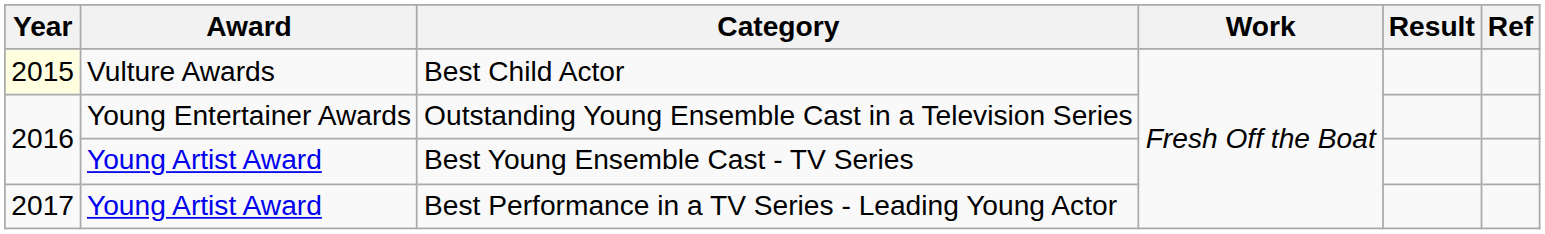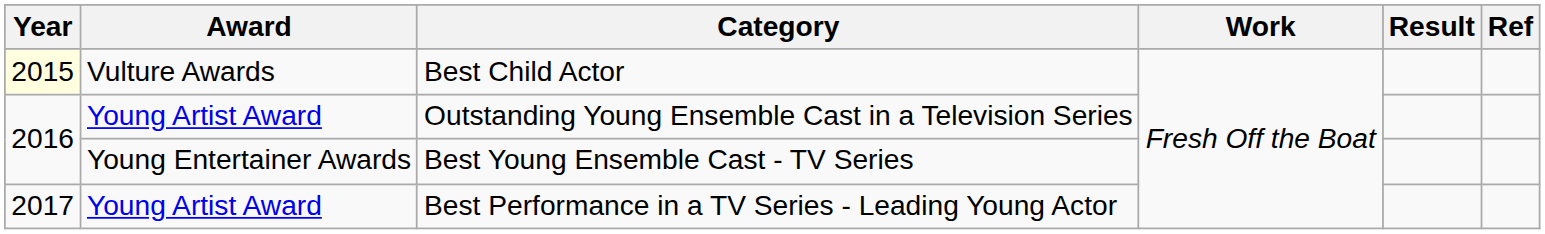(249, 116) Young Entertainer Awards -> (204, 116) Young Artist Award
(204, 160) Young Artist Award -> (249, 160) Young Entertainer Awards
